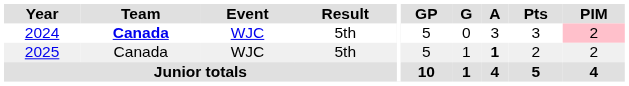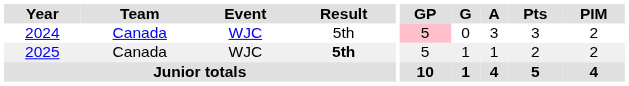(141, 33) bold -> (140, 33) normal
(426, 33) no background -> (425, 33) pink background
(594, 33) pink background -> (594, 33) no background
(345, 52) normal -> (344, 52) bold
(495, 52) bold -> (494, 52) normal
